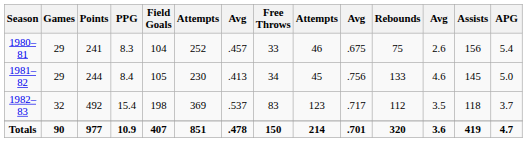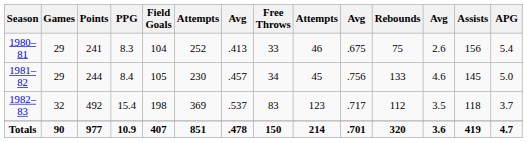(237, 48) .457 -> (237, 48) .413
(237, 77) .413 -> (237, 77) .457
